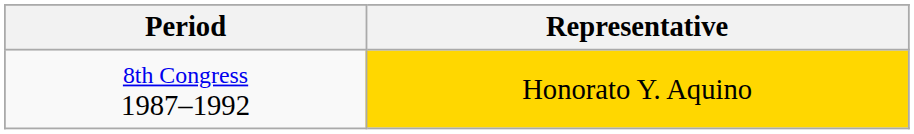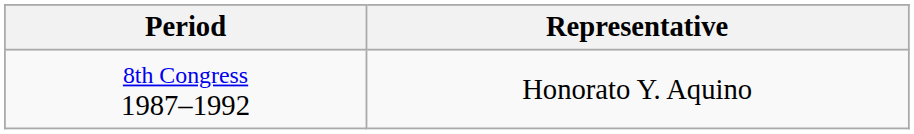(637, 88) gold background -> (637, 88) no background
